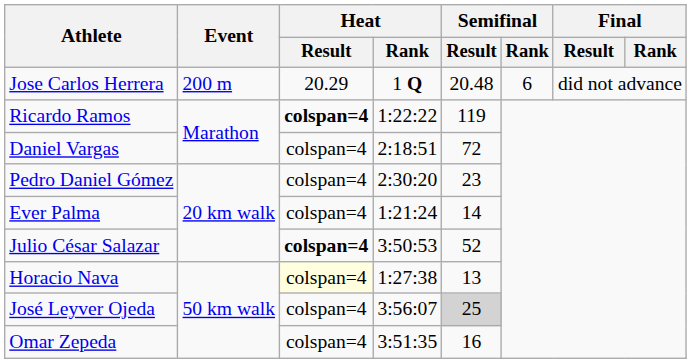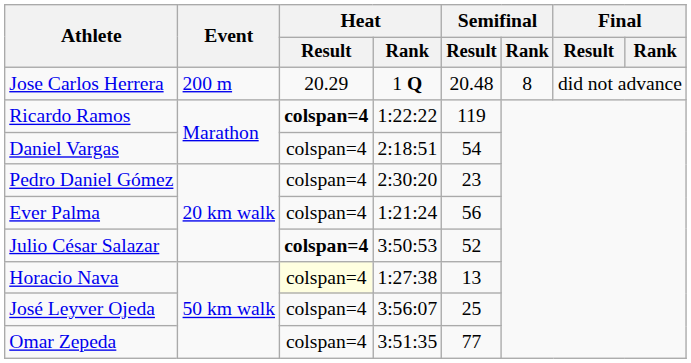(527, 83) 6 -> (527, 83) 8
(471, 148) 72 -> (471, 148) 54
(471, 213) 14 -> (471, 213) 56
(471, 309) lightgrey background -> (471, 309) no background
(471, 342) 16 -> (471, 342) 77
